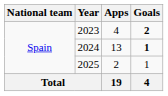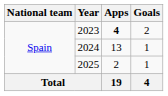(116, 30) normal -> (116, 30) bold
(147, 30) bold -> (147, 30) normal
(147, 47) bold -> (147, 47) normal
